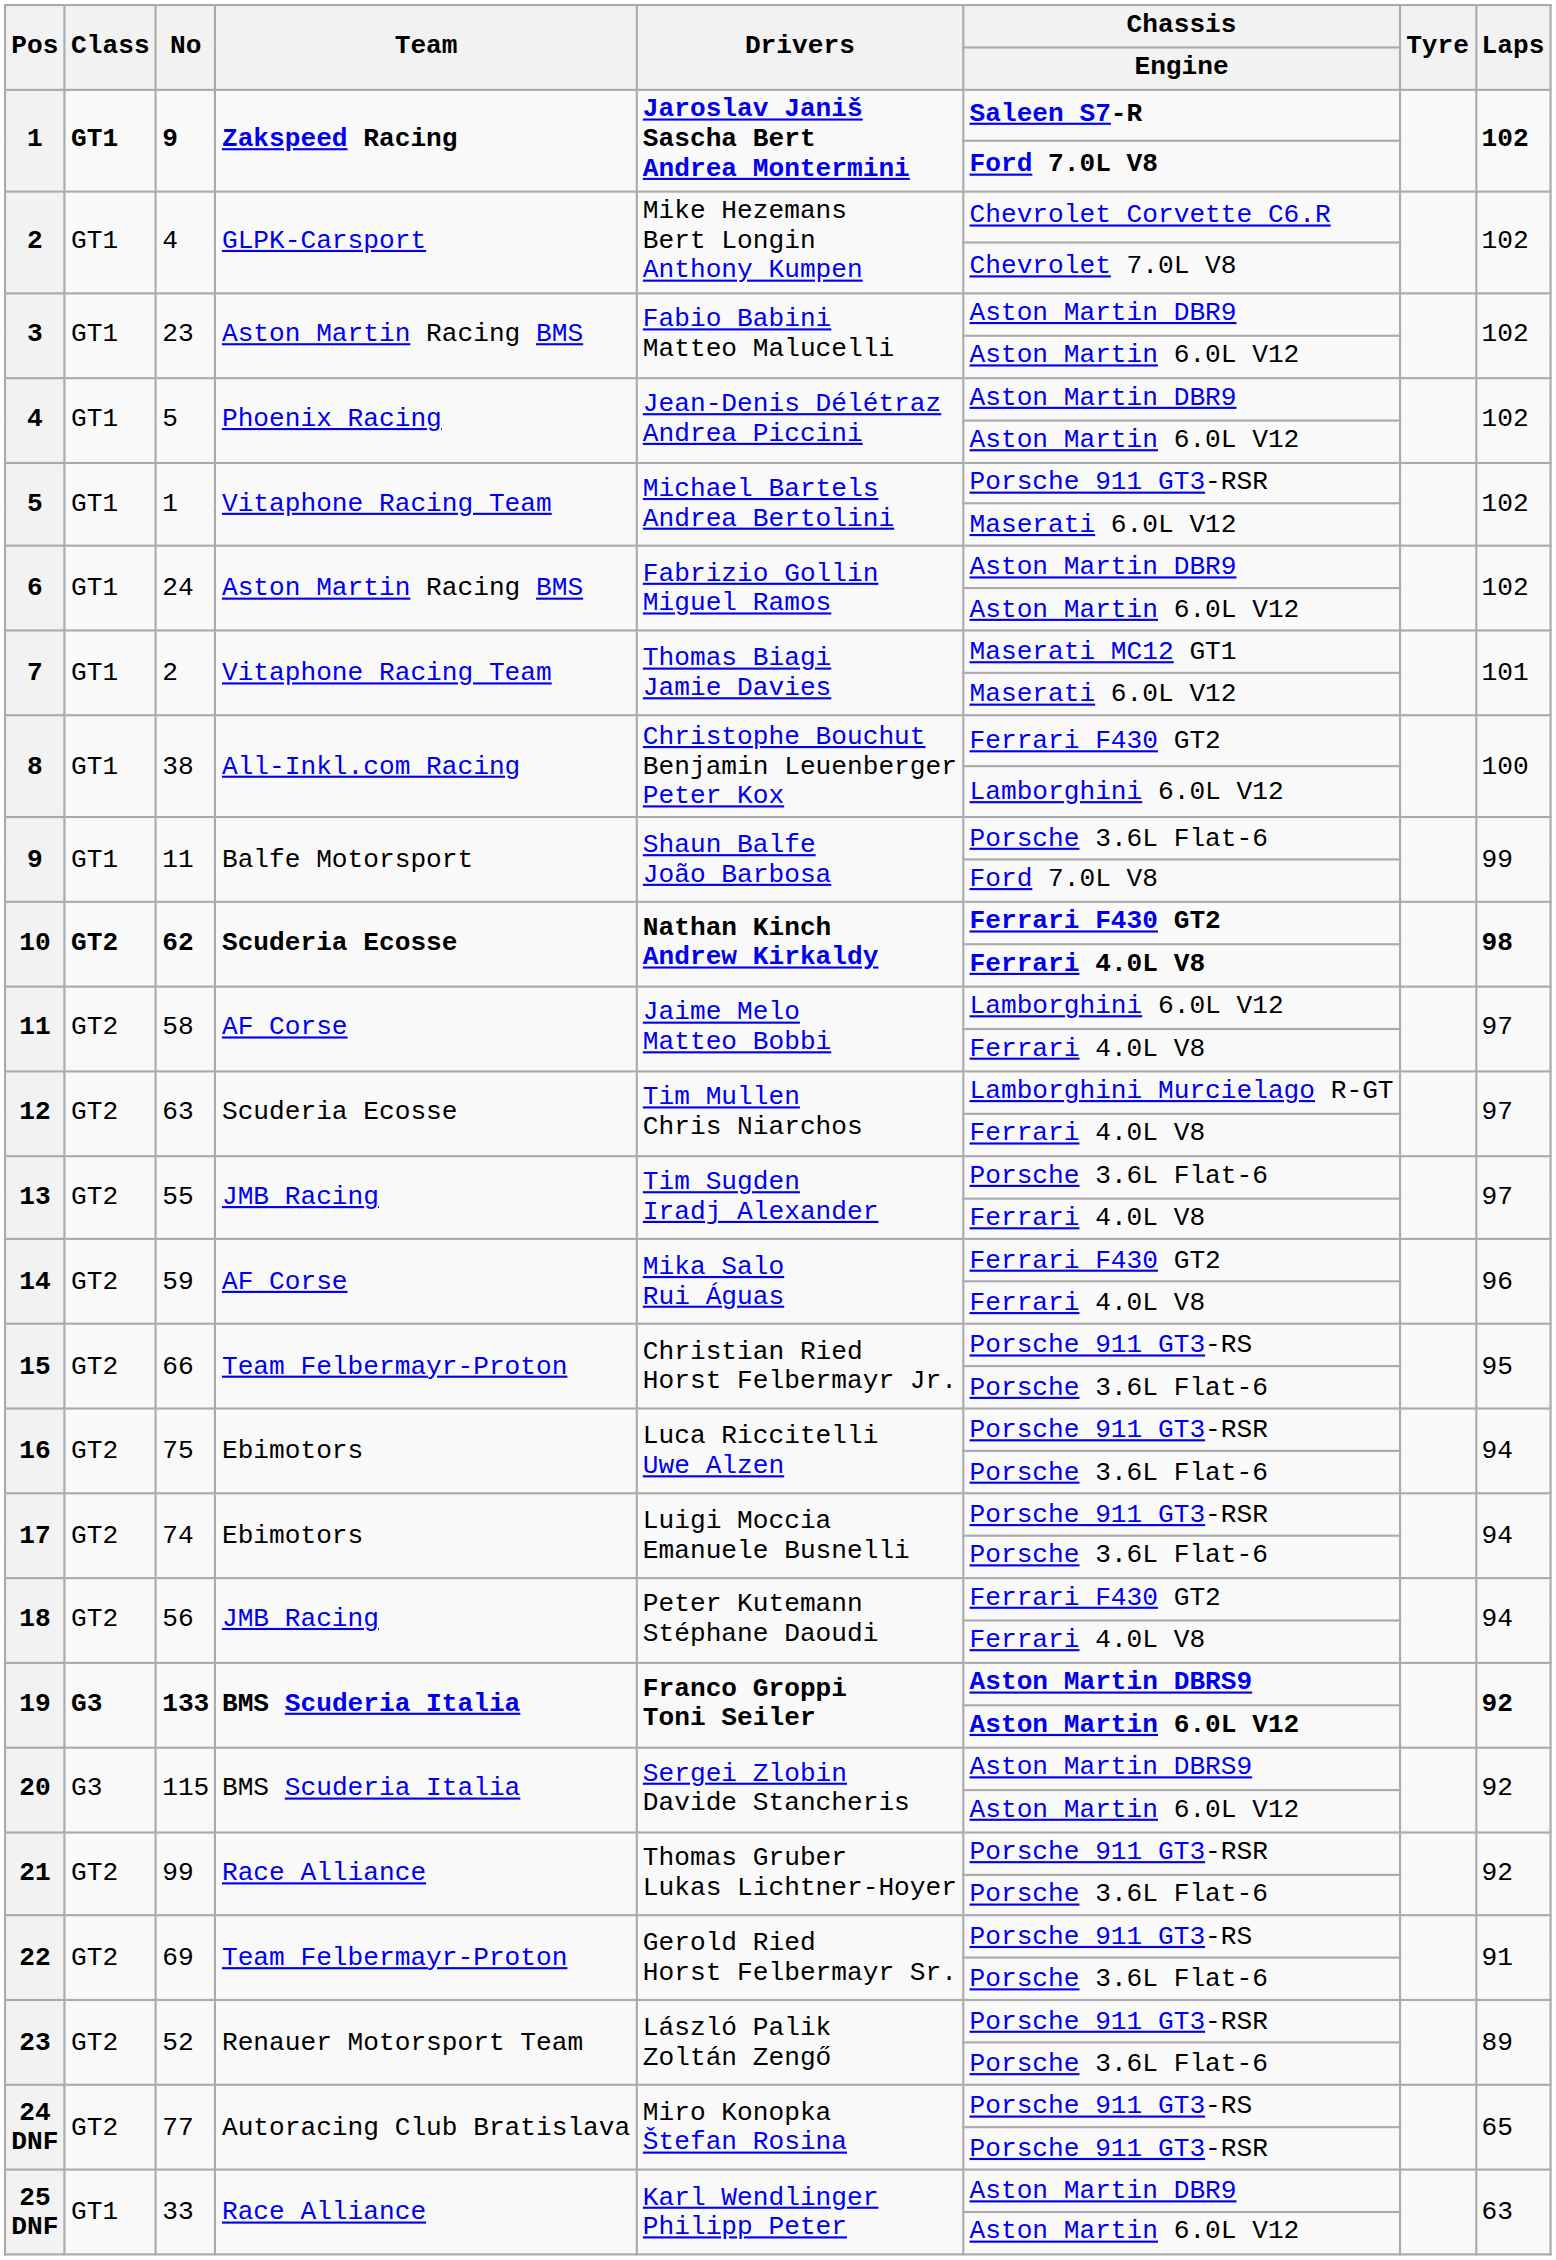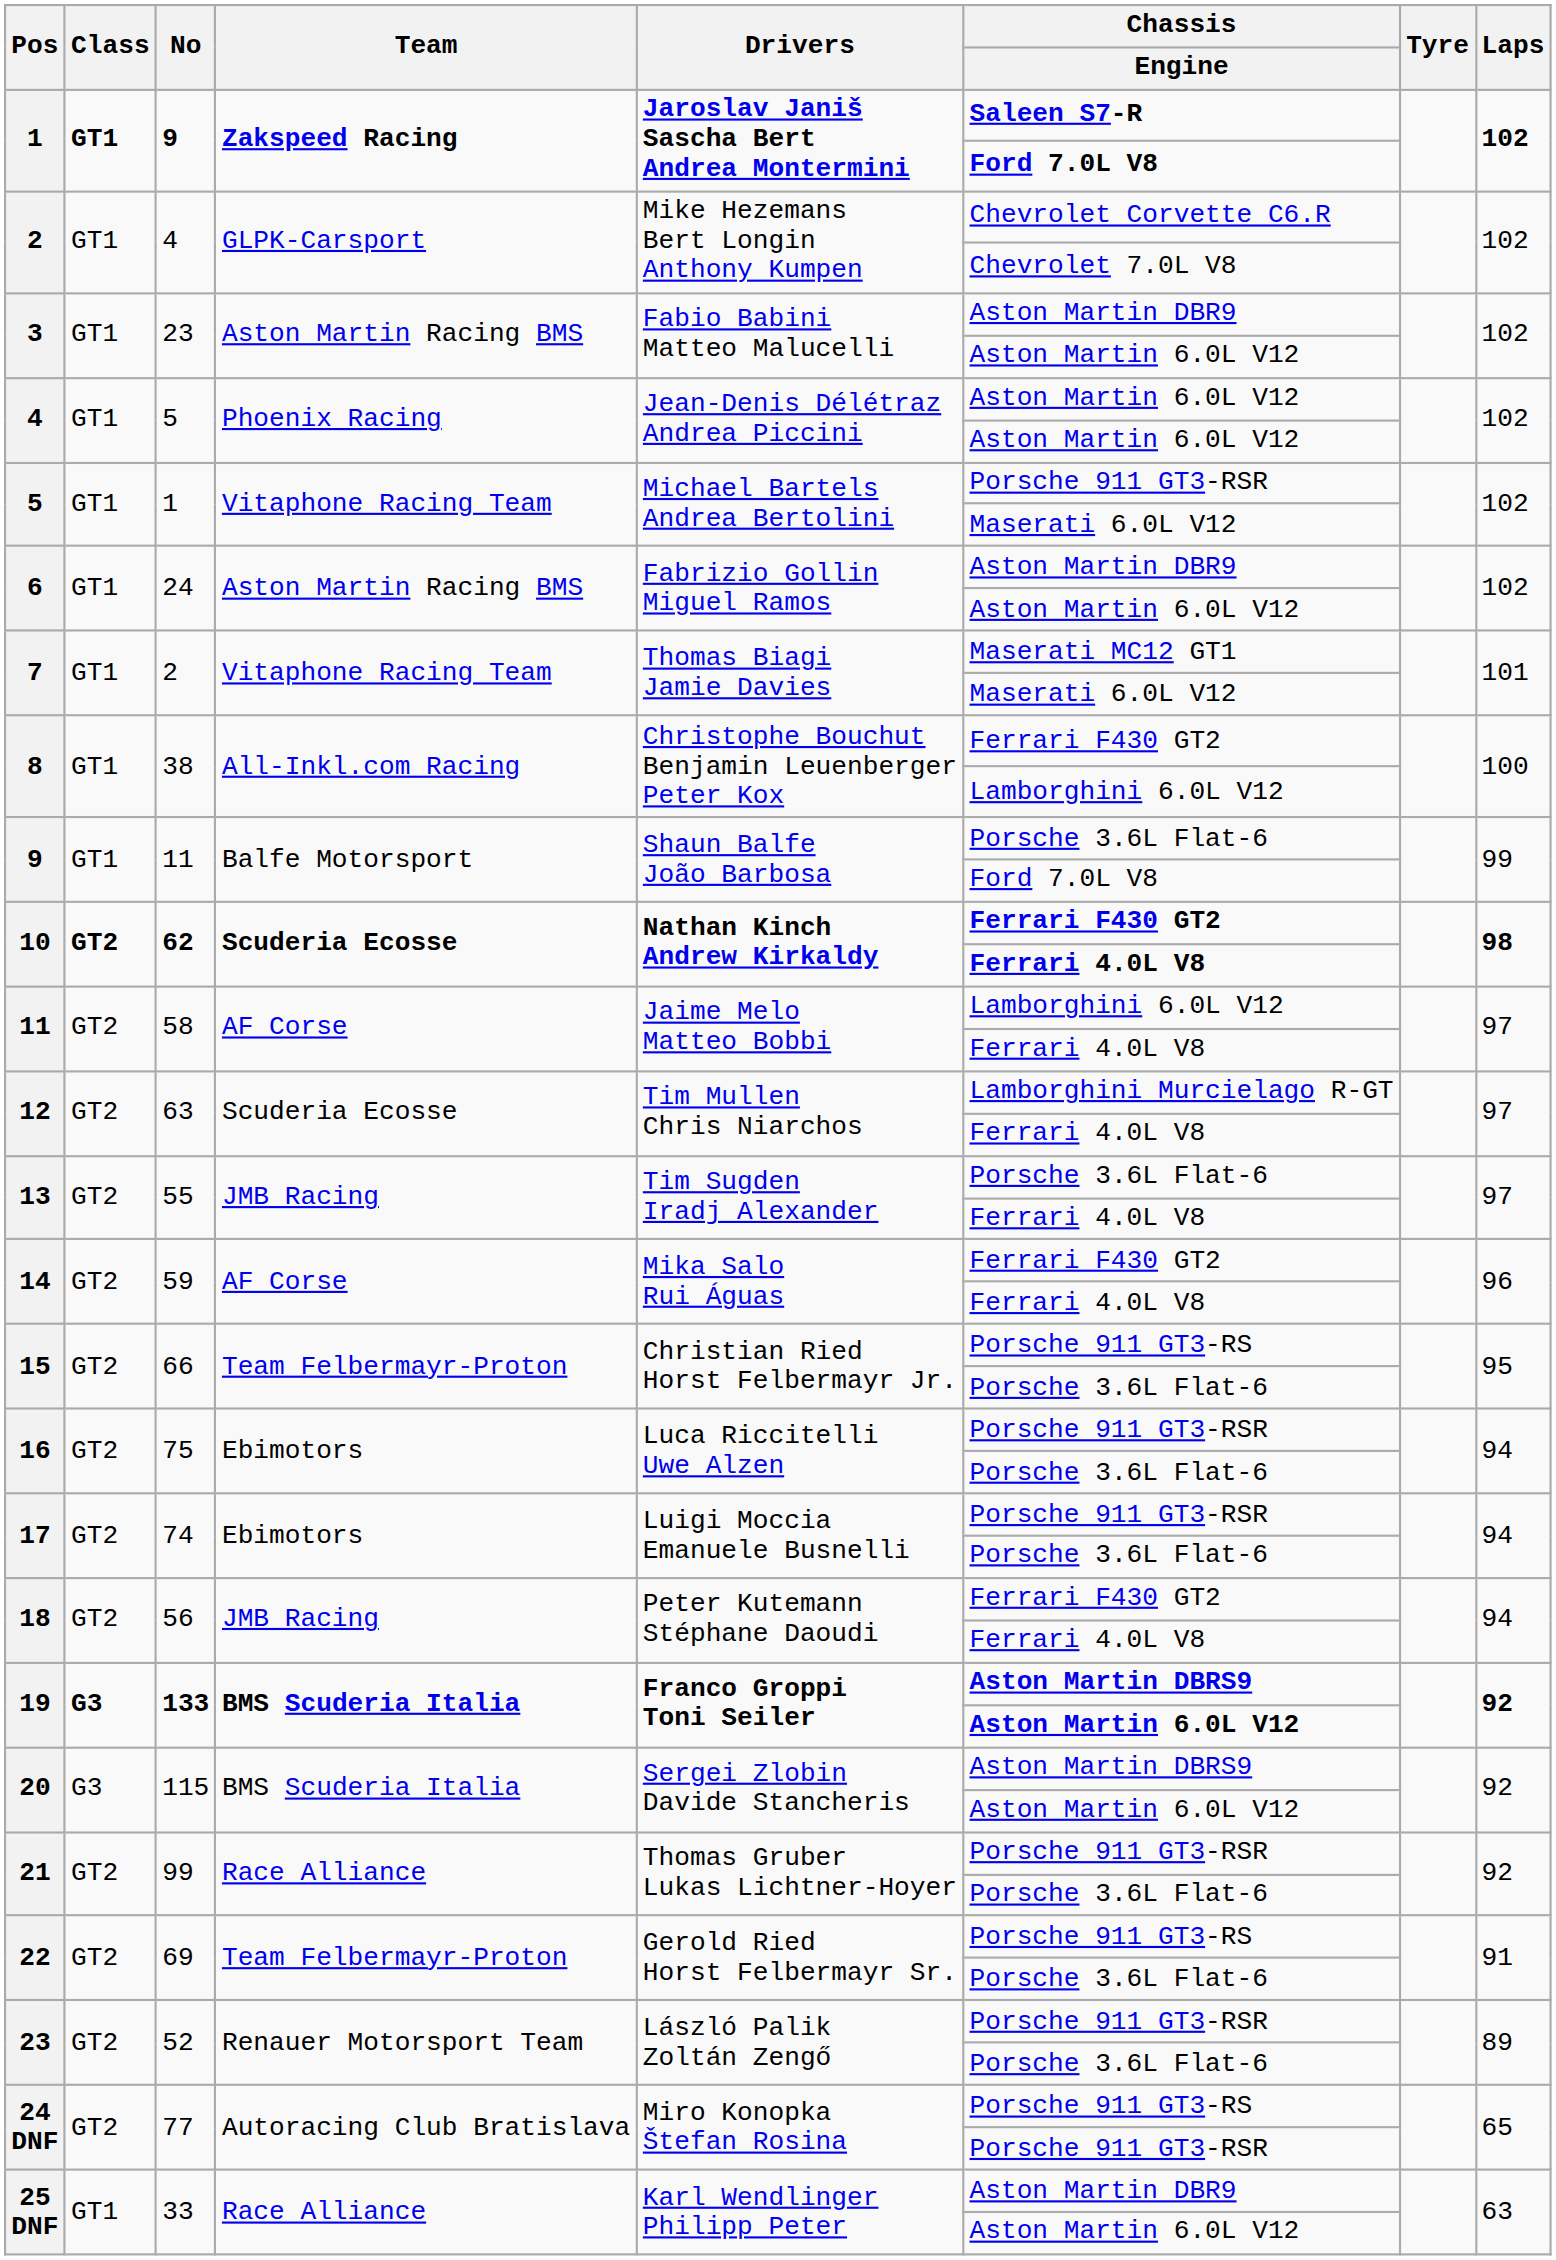(1103, 399) Aston Martin DBR9 -> (1134, 399) Aston Martin 6.0L V12
